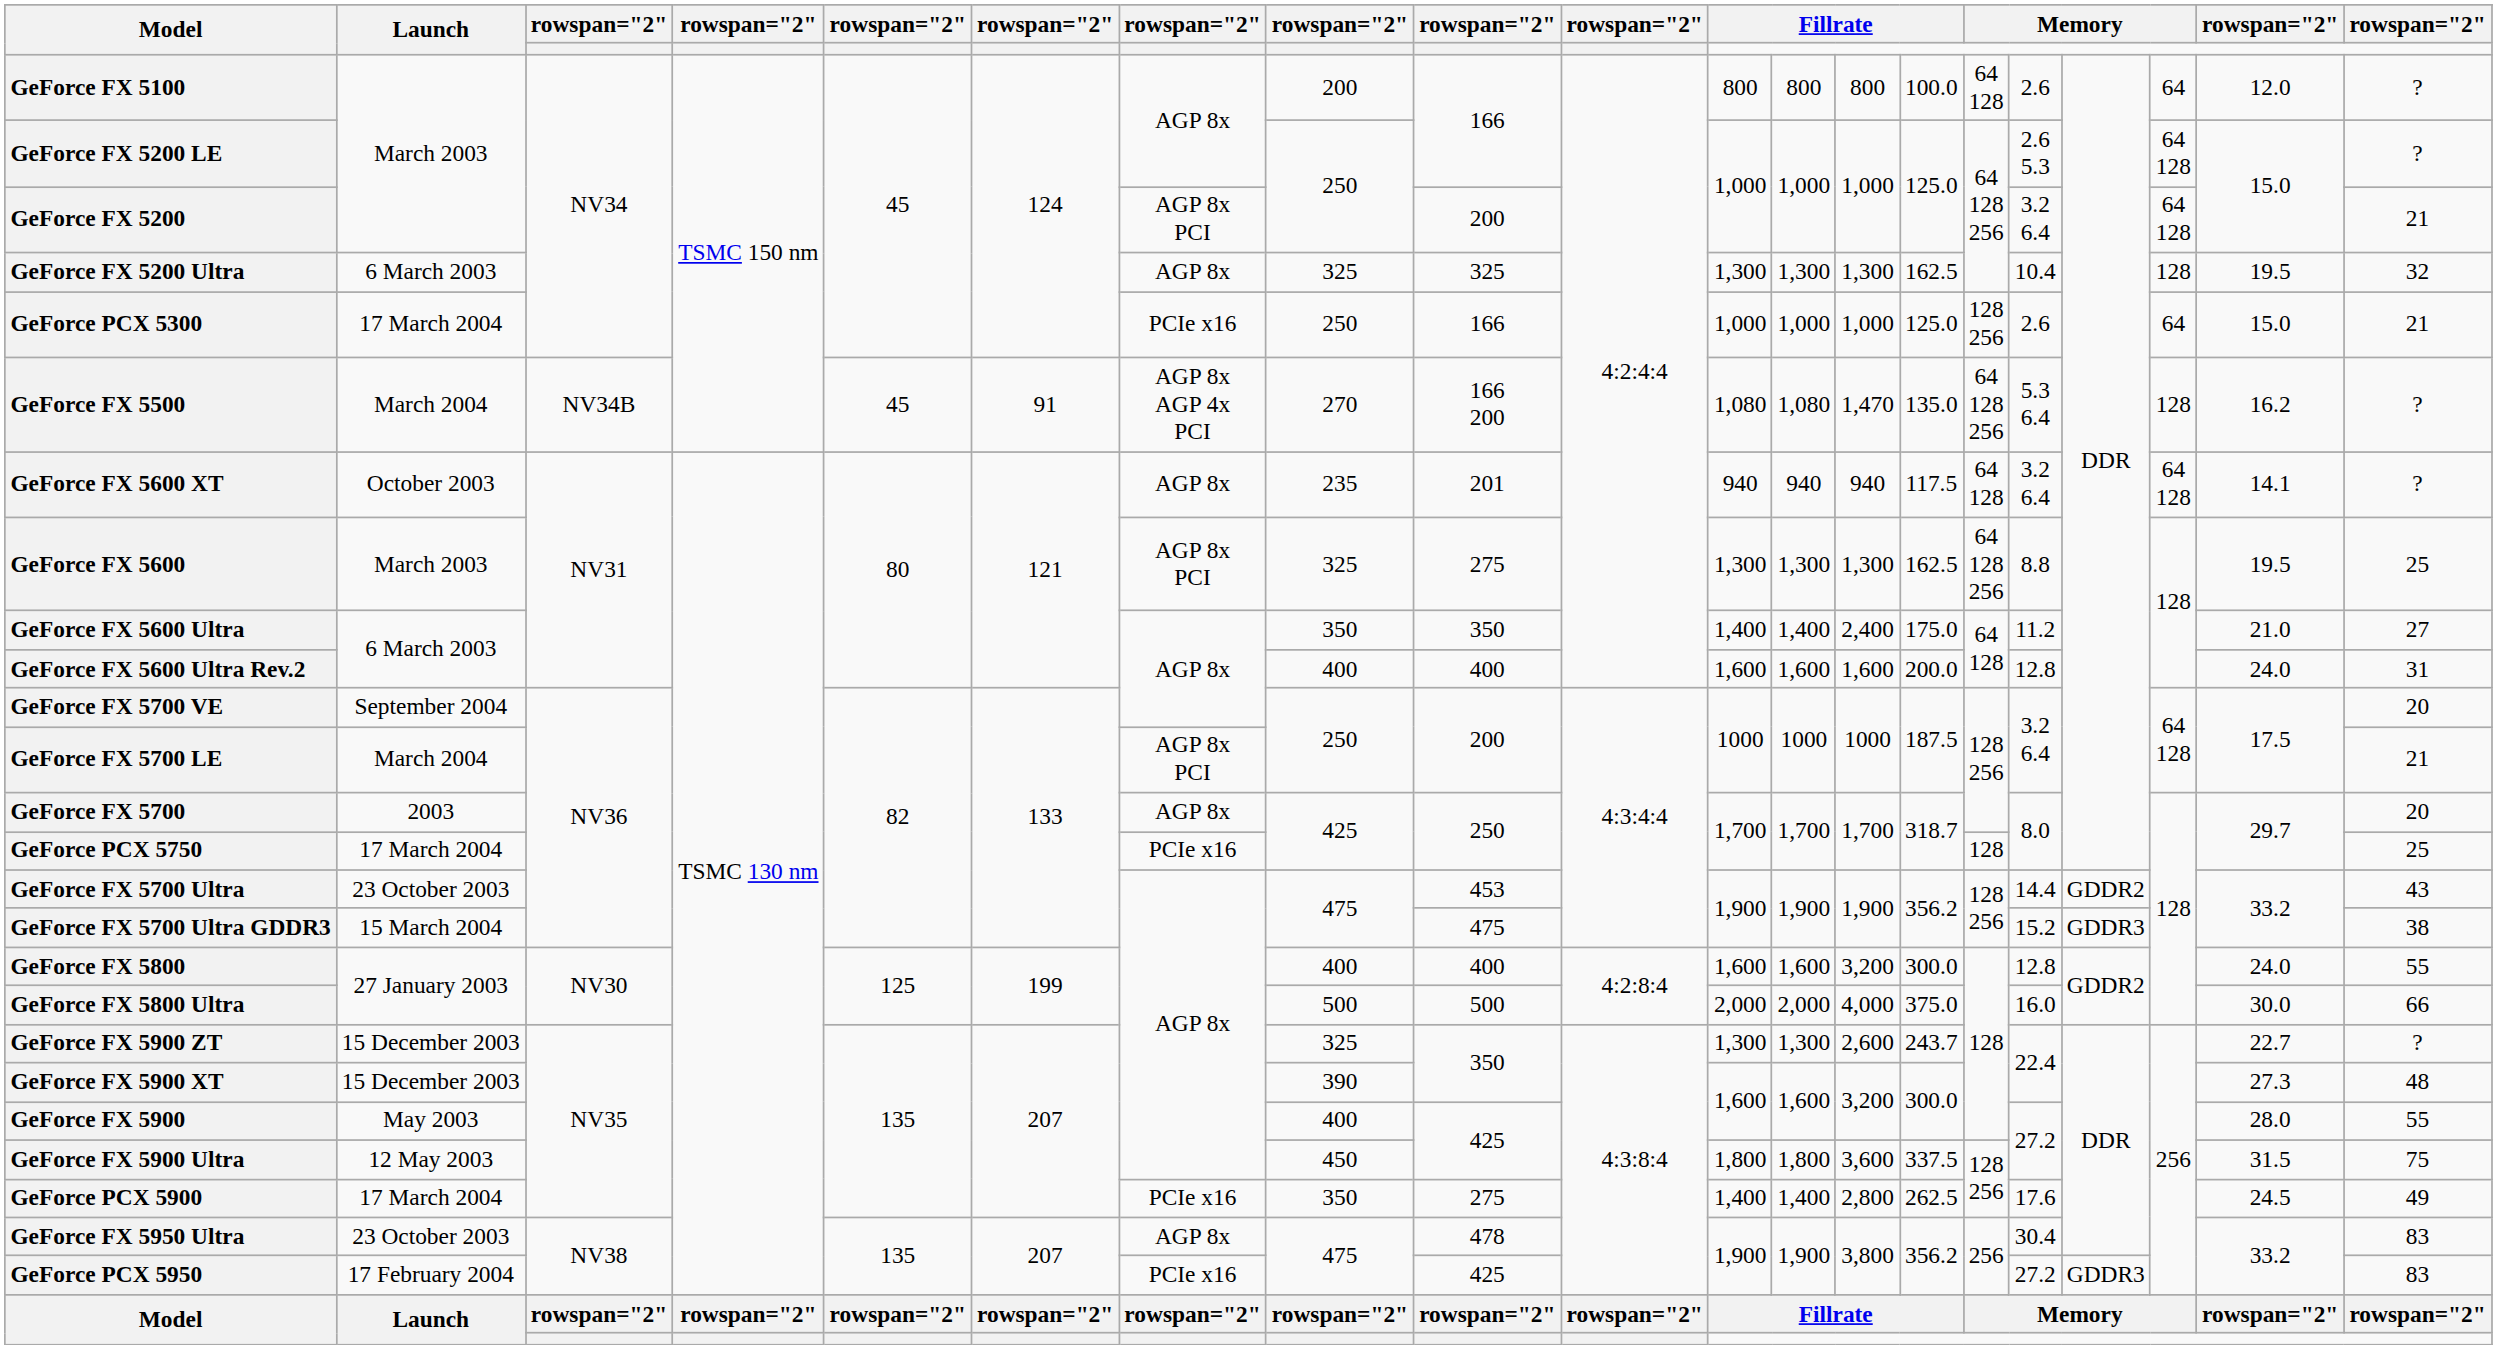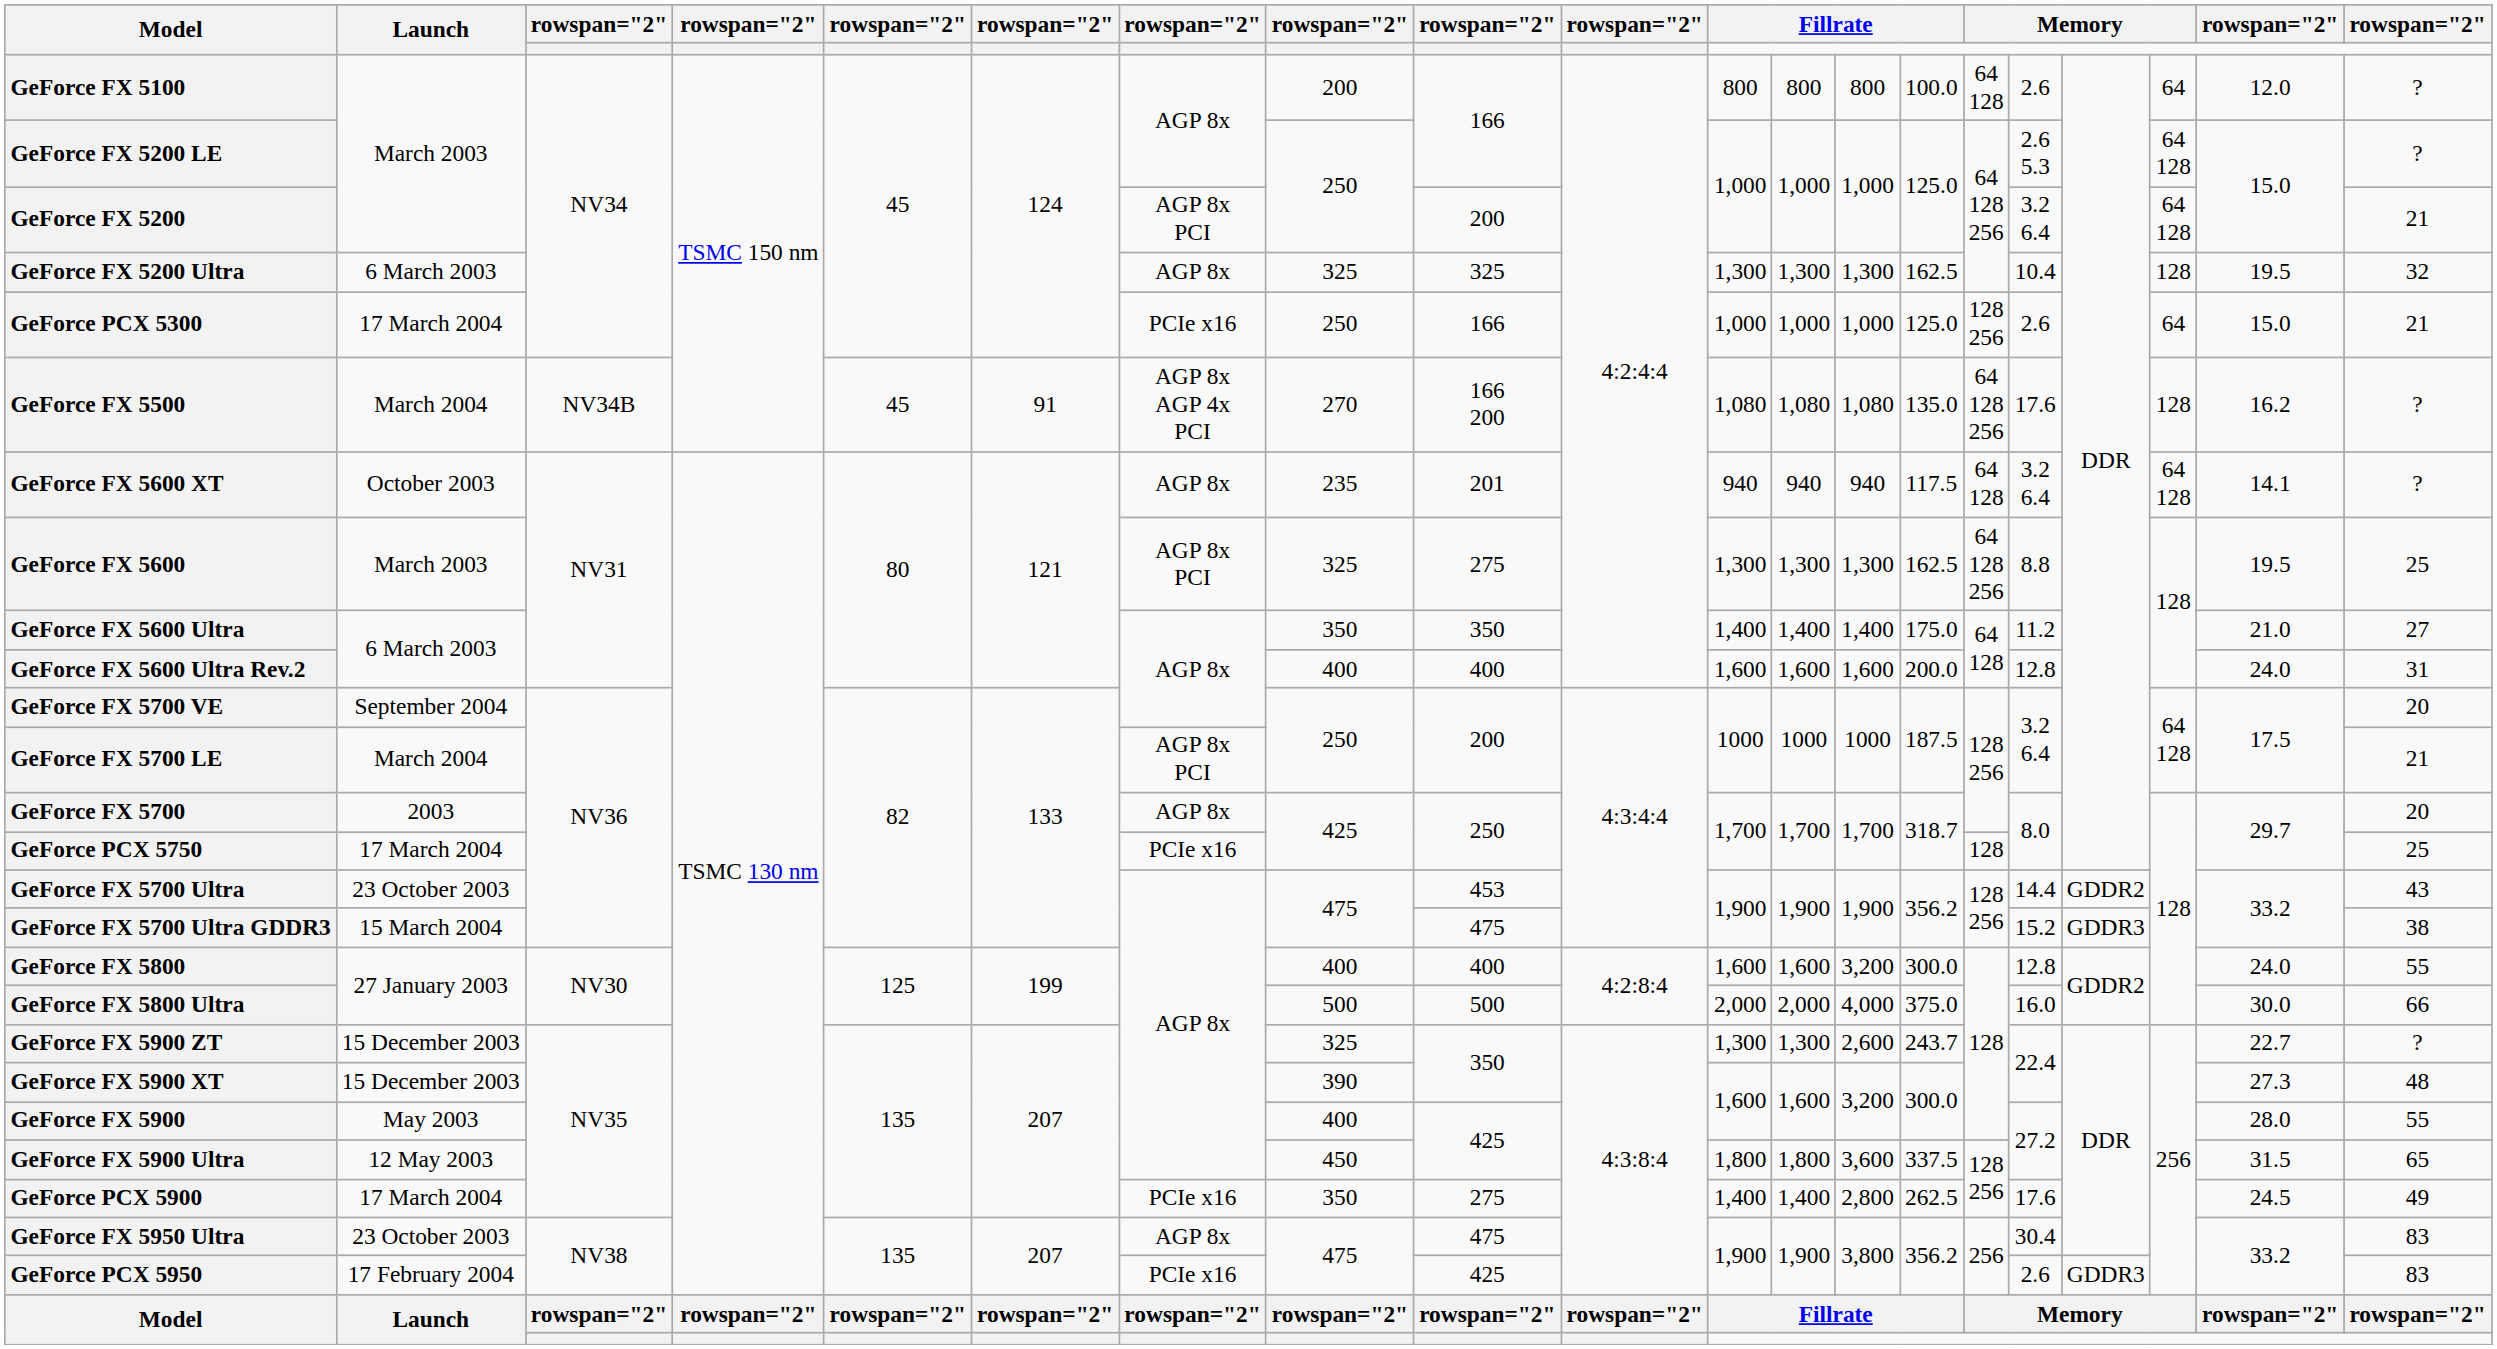(1868, 403) 1,470 -> (1868, 403) 1,080
(2035, 403) 5.3 6.4 -> (2035, 403) 17.6
(1868, 629) 2,400 -> (1868, 629) 1,400
(2418, 1158) 75 -> (2418, 1158) 65
(1487, 1235) 478 -> (1487, 1235) 475
(2035, 1274) 27.2 -> (2035, 1274) 2.6
